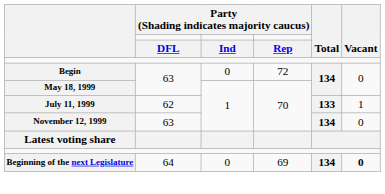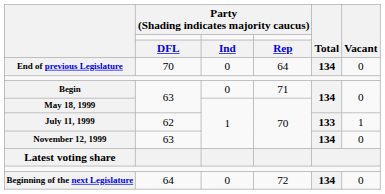+ row: (70, 66)
(283, 71) 72 -> (283, 89) 71
(283, 162) 69 -> (283, 180) 72
(361, 162) bold -> (361, 180) normal
